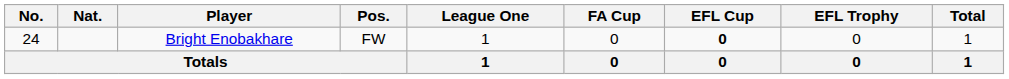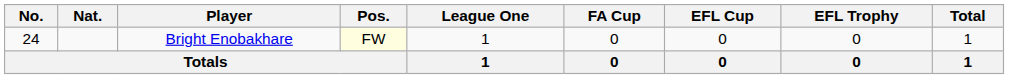(374, 38) no background -> (374, 38) lightyellow background
(723, 38) bold -> (723, 38) normal
